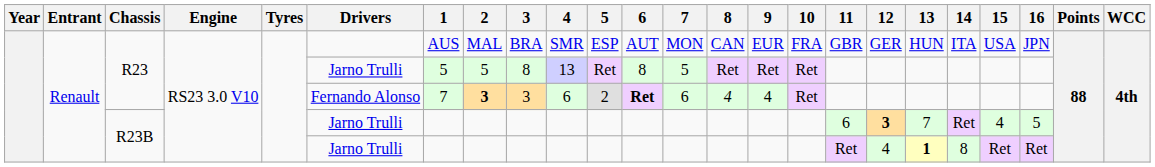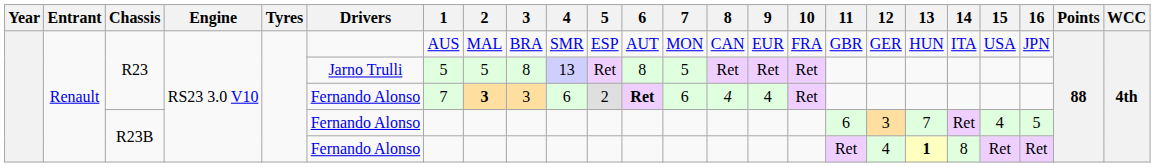(365, 123) Jarno Trulli -> (365, 123) Fernando Alonso
(886, 123) bold -> (886, 123) normal
(365, 149) Jarno Trulli -> (365, 149) Fernando Alonso
